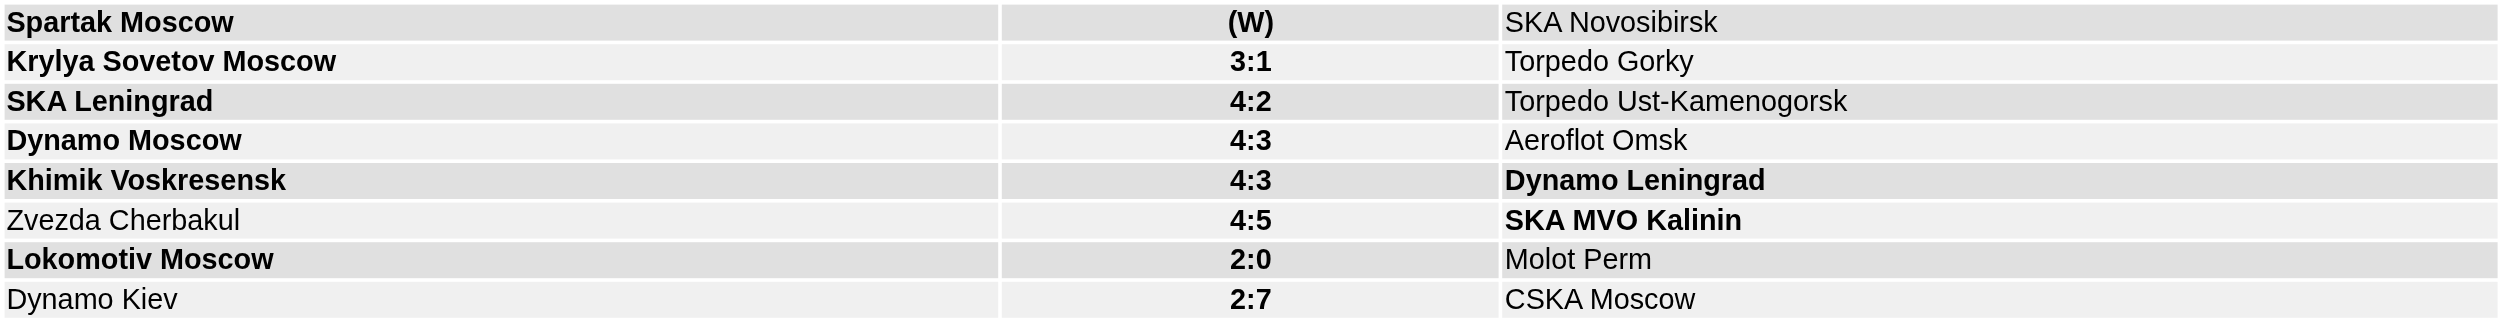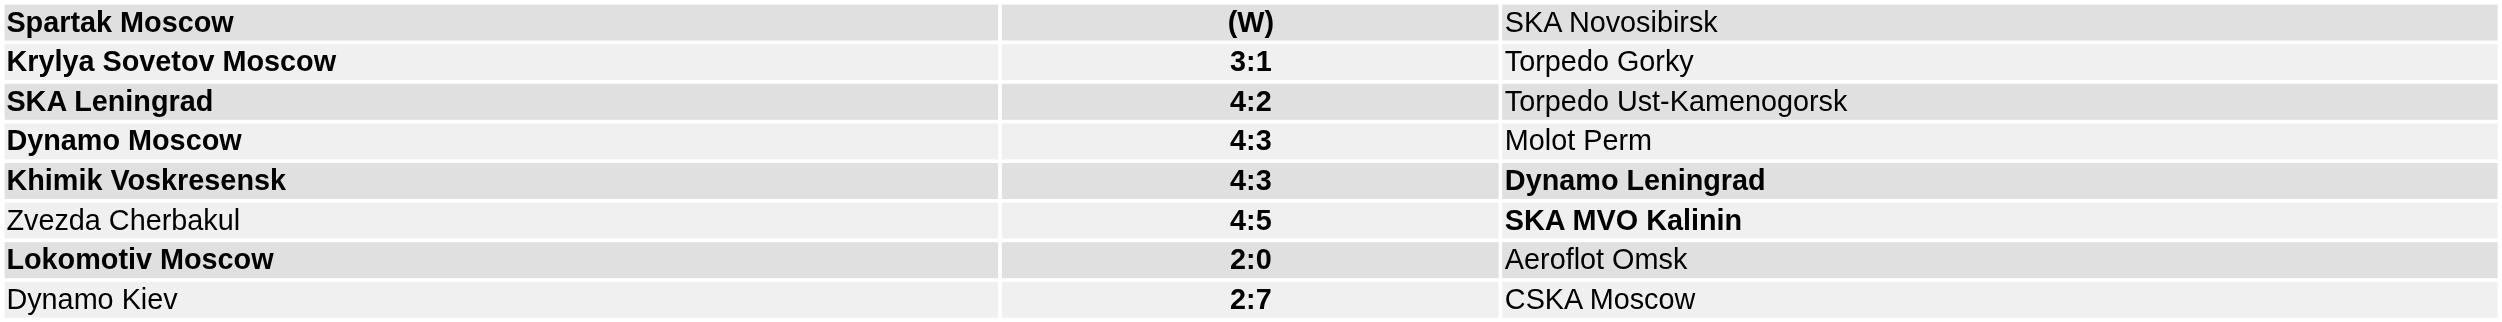(1596, 140) Aeroflot Omsk -> (1578, 140) Molot Perm
(1578, 259) Molot Perm -> (1596, 259) Aeroflot Omsk
